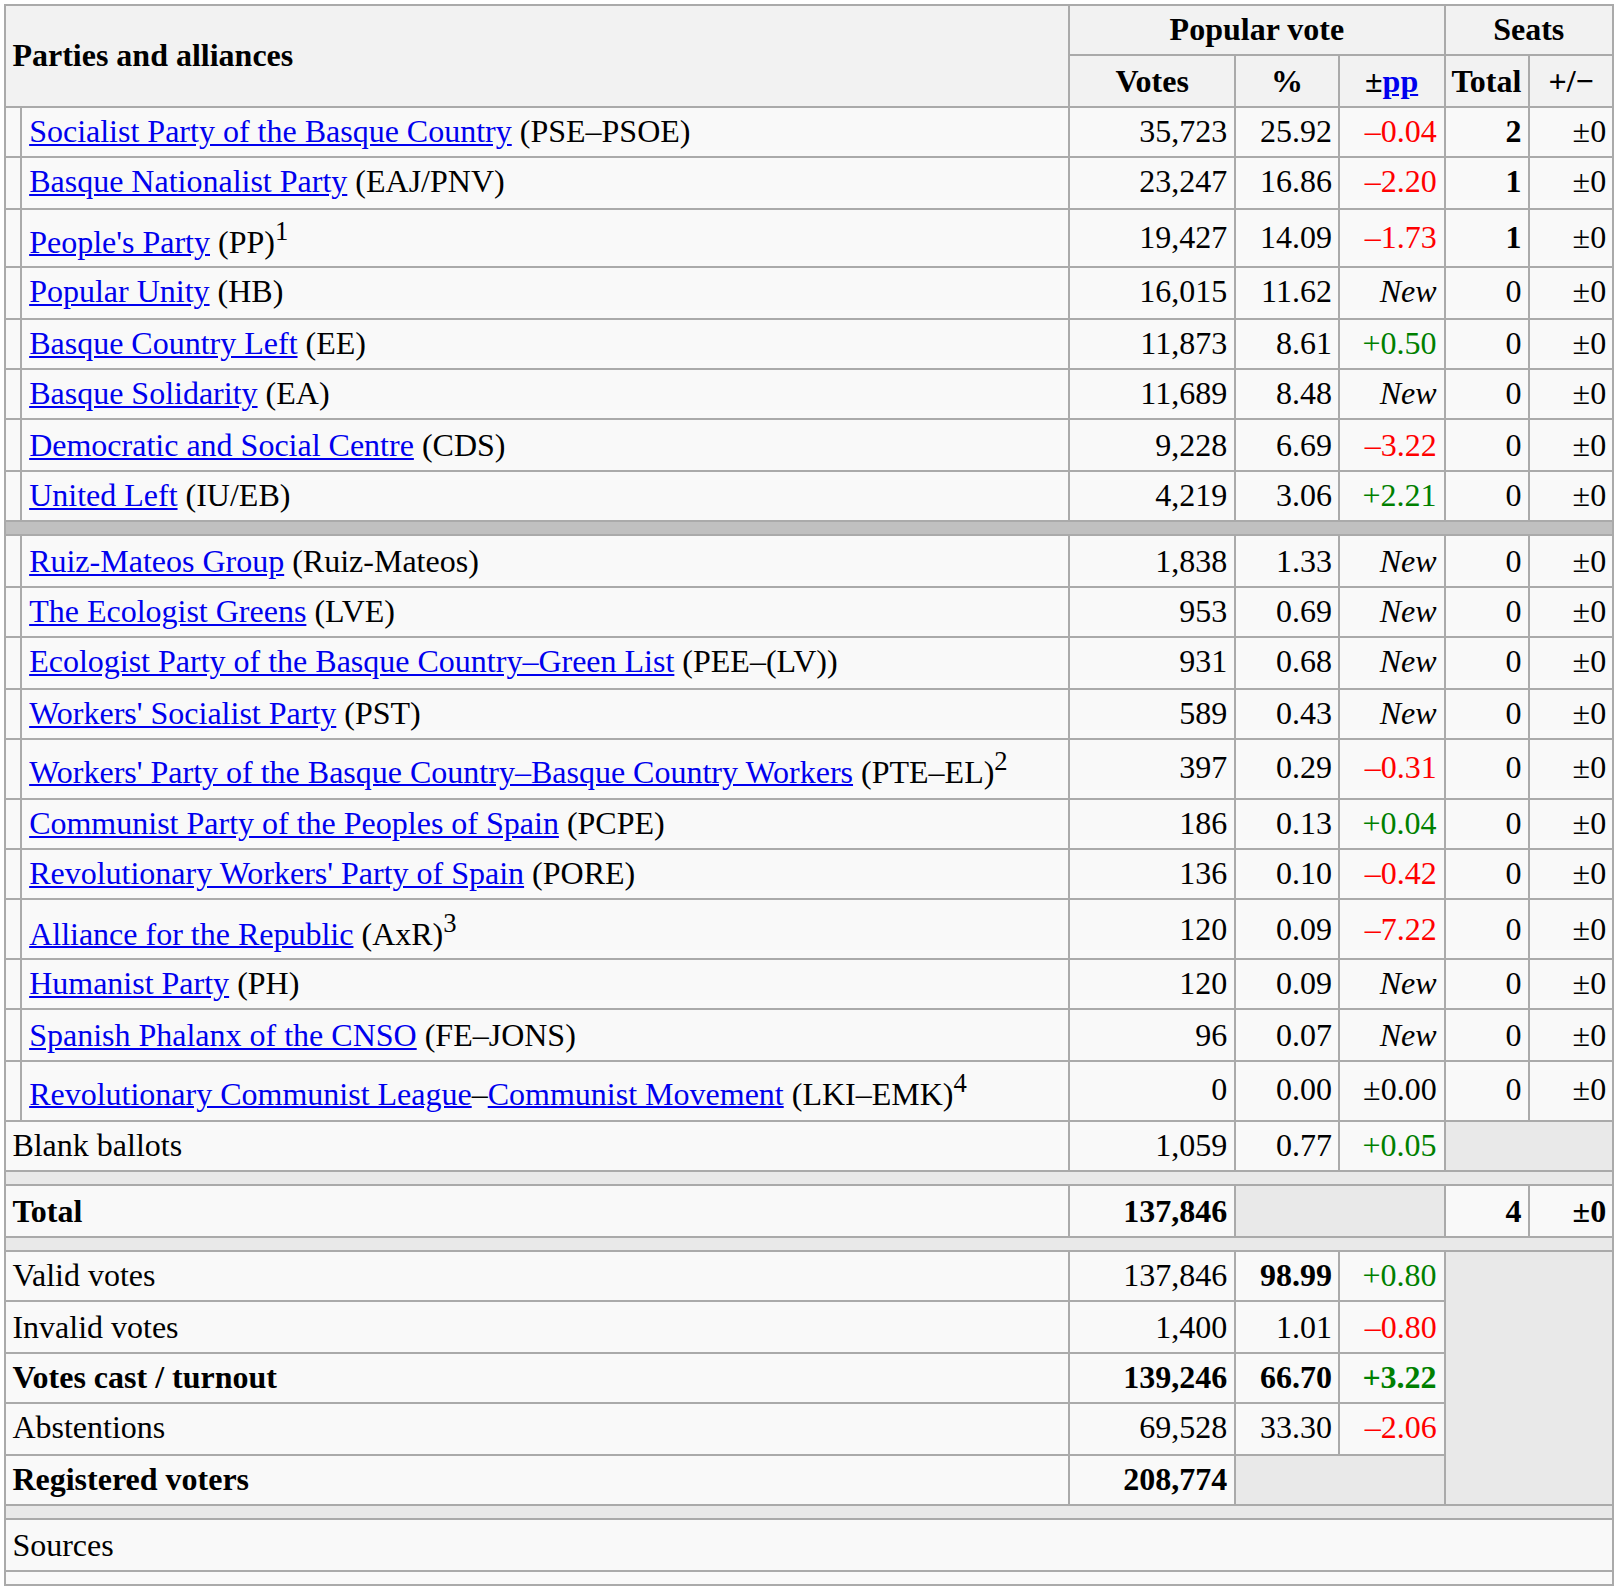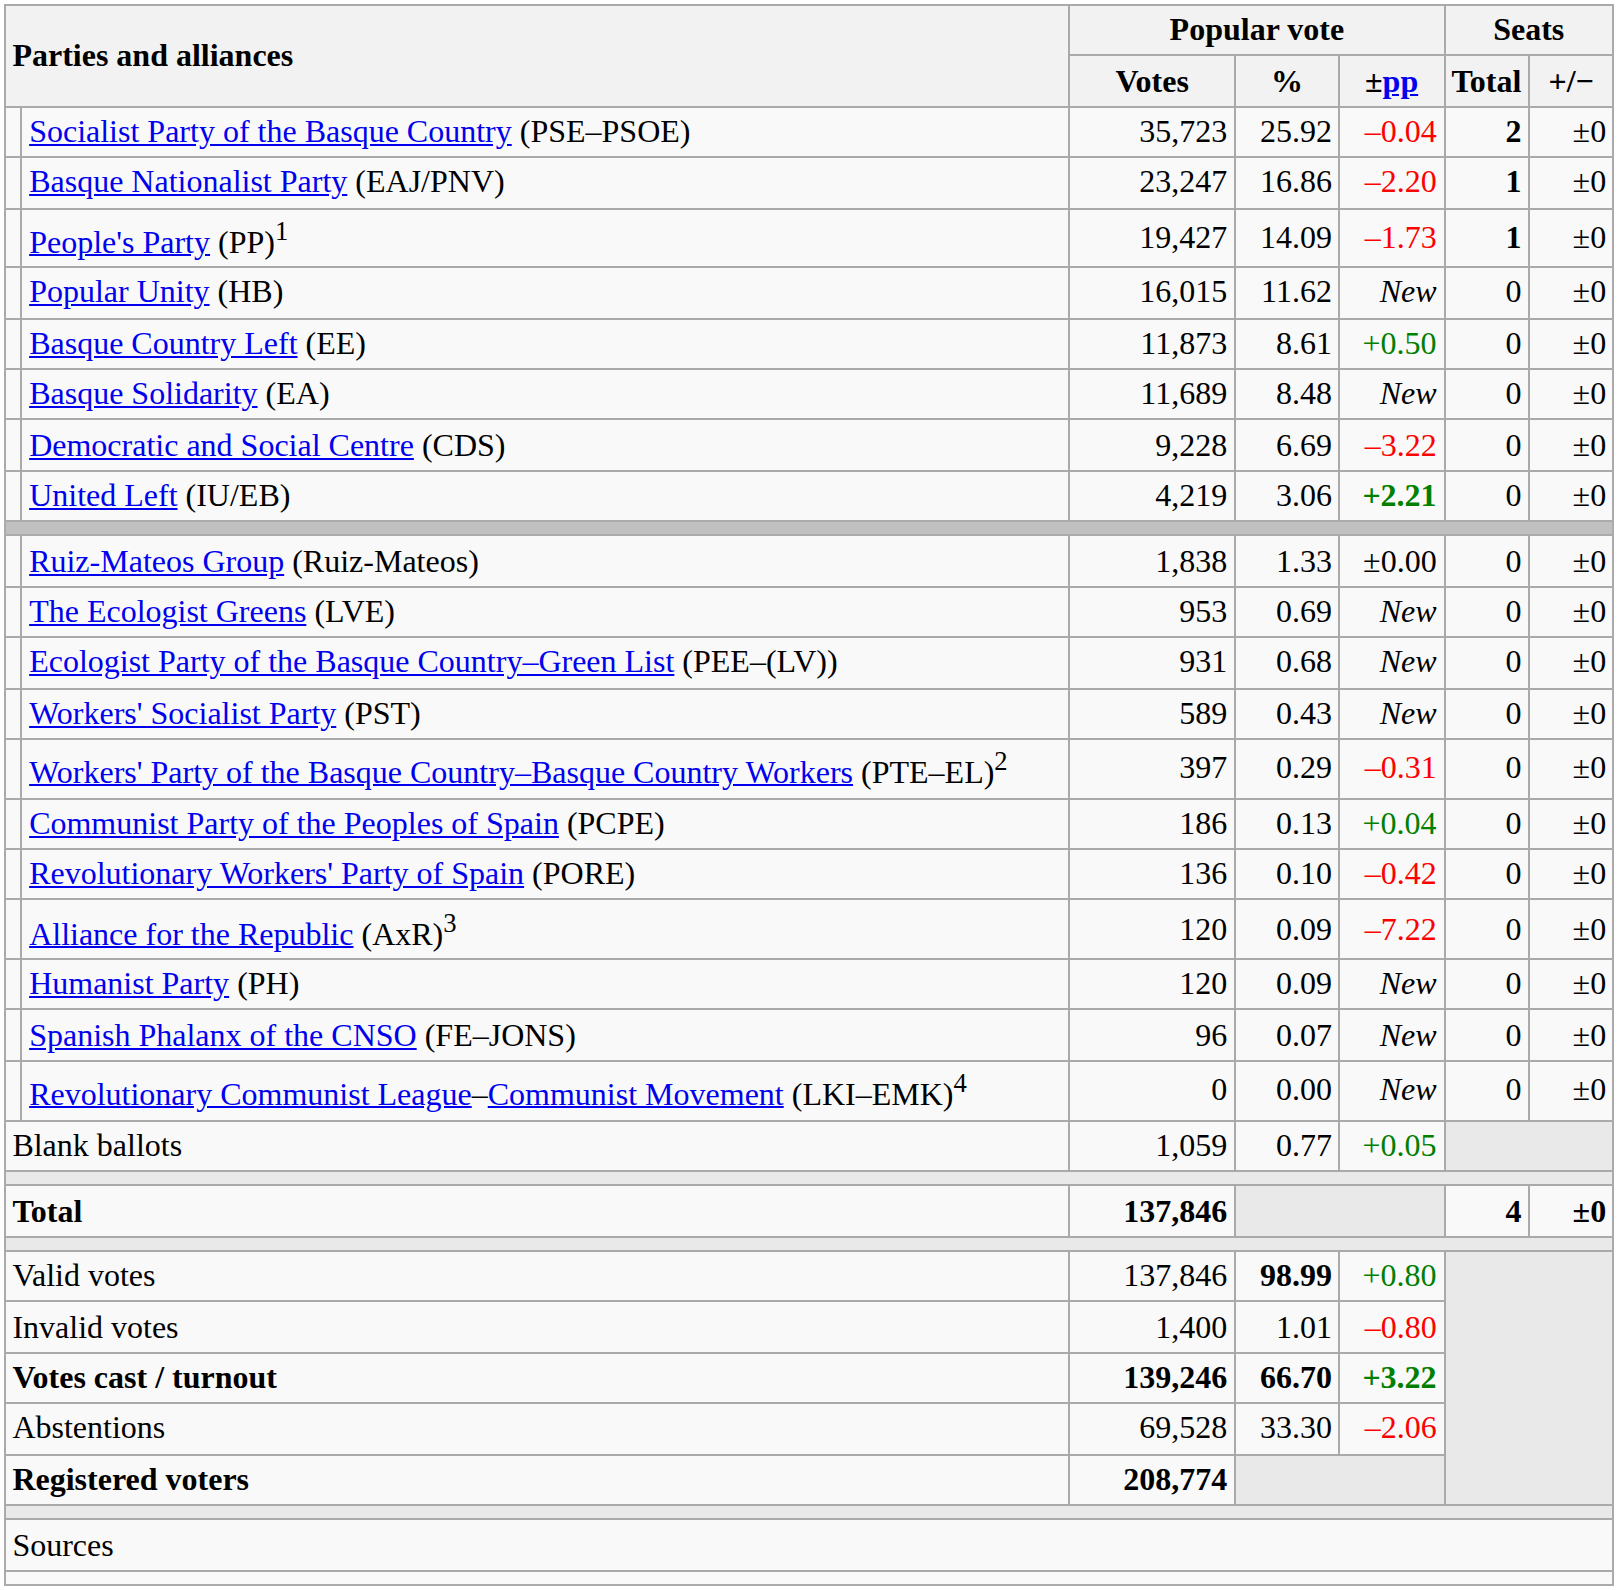(1400, 495) normal -> (1400, 495) bold
(1408, 560) New -> (1400, 560) ±0.00
(1400, 1089) ±0.00 -> (1408, 1089) New
